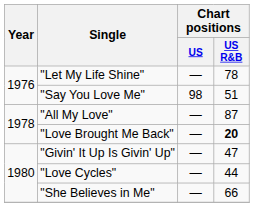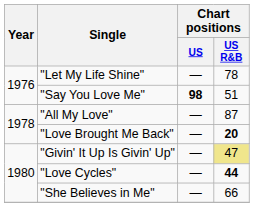(196, 95) normal -> (196, 95) bold
(231, 153) no background -> (231, 153) khaki background
(231, 173) normal -> (231, 173) bold
